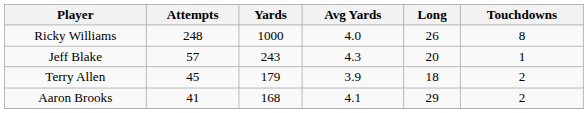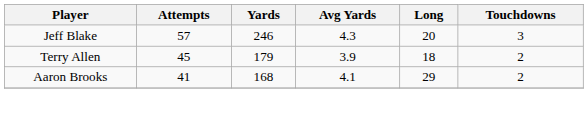- row: (75, 35)
(271, 56) 243 -> (263, 35) 246
(522, 56) 1 -> (521, 35) 3
